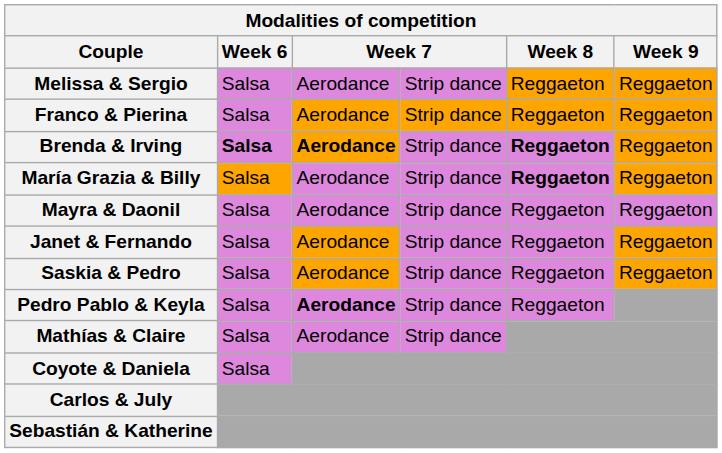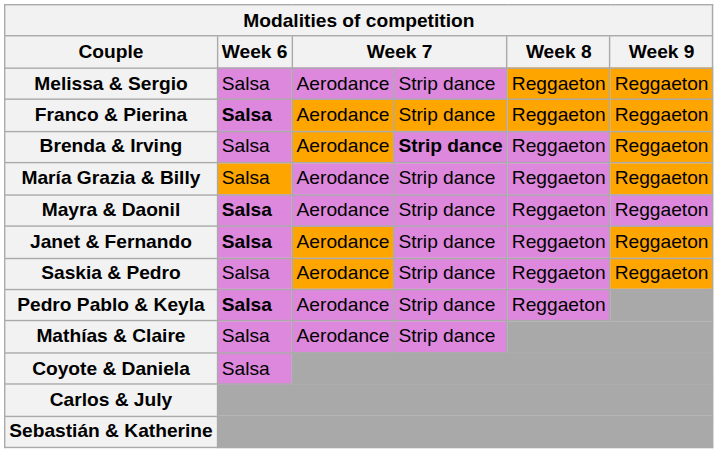(246, 114) normal -> (247, 114) bold
(247, 146) bold -> (246, 146) normal
(346, 146) bold -> (343, 146) normal
(453, 146) normal -> (451, 146) bold
(560, 146) bold -> (559, 146) normal
(560, 178) bold -> (559, 178) normal
(246, 209) normal -> (247, 209) bold
(246, 241) normal -> (247, 241) bold
(246, 304) normal -> (247, 304) bold
(346, 304) bold -> (343, 304) normal
